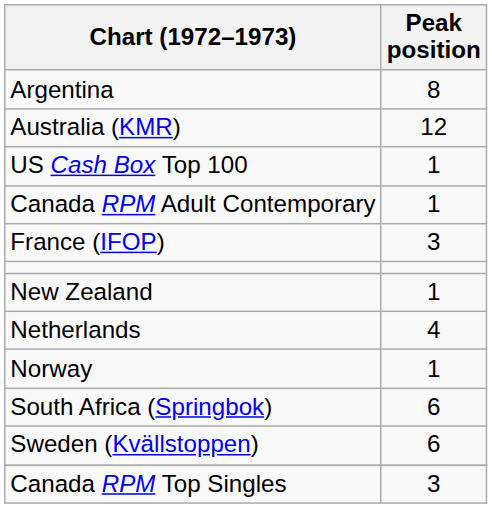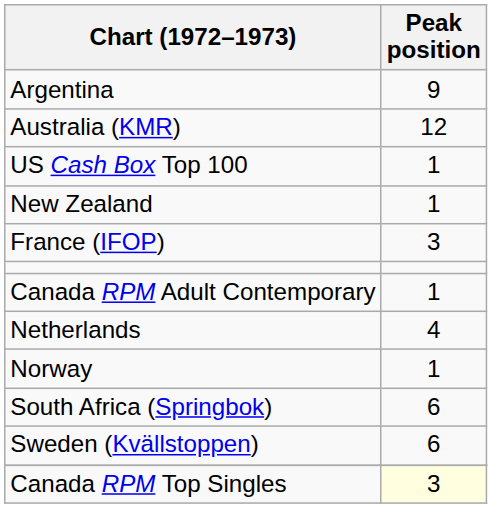(434, 89) 8 -> (434, 89) 9
(193, 204) Canada RPM Adult Contemporary -> (82, 204) New Zealand
(82, 291) New Zealand -> (193, 291) Canada RPM Adult Contemporary
(434, 483) no background -> (434, 483) lightyellow background
